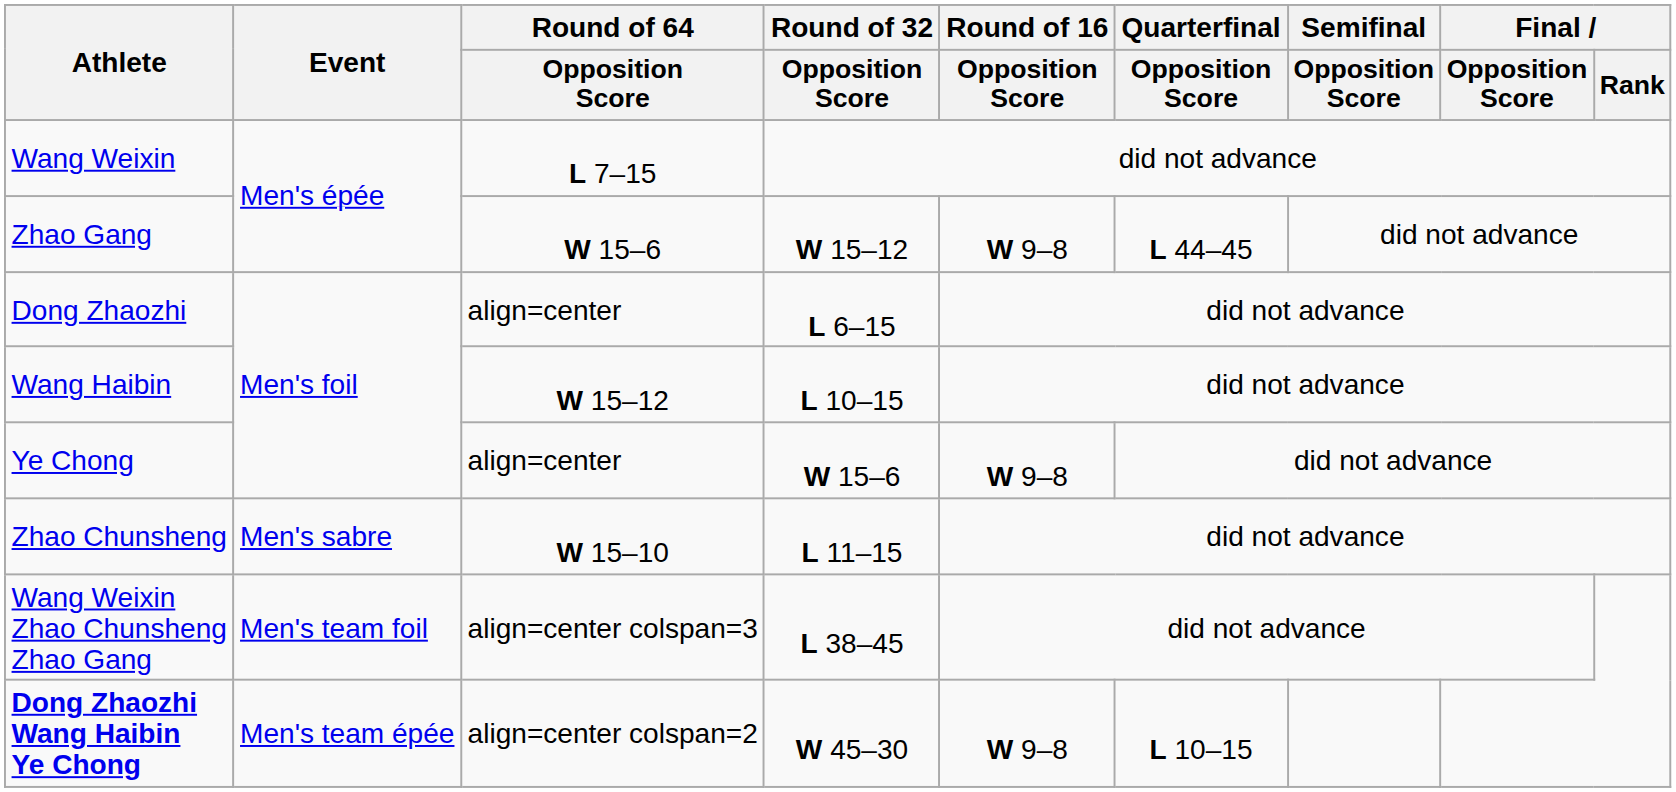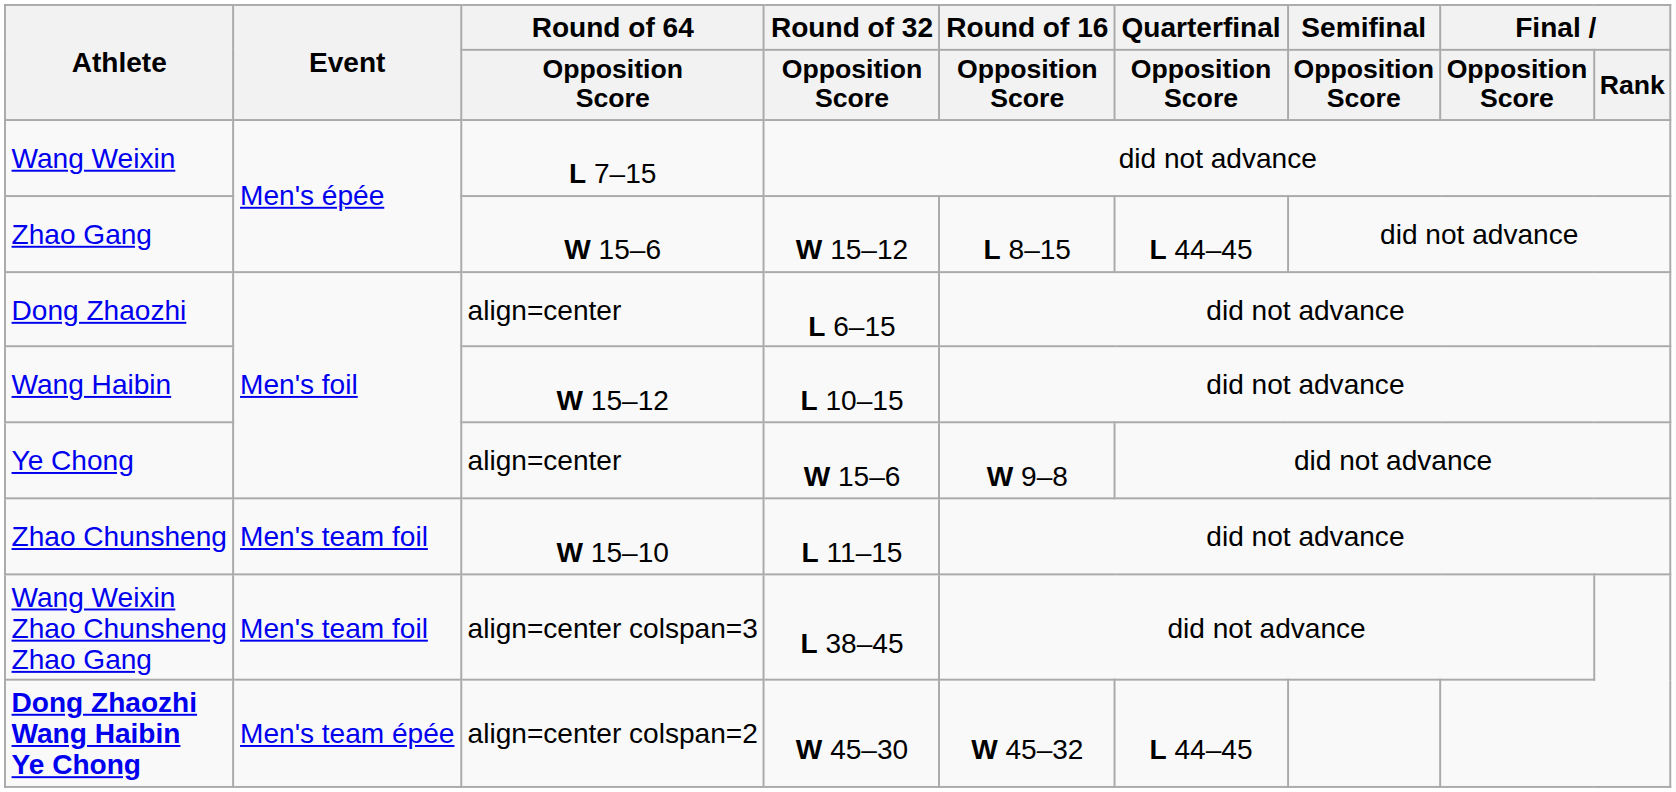(1027, 250) W 9–8 -> (1027, 250) L 8–15
(316, 536) Men's sabre -> (334, 536) Men's team foil
(1027, 750) W 9–8 -> (1027, 750) W 45–32
(1201, 750) L 10–15 -> (1201, 750) L 44–45
